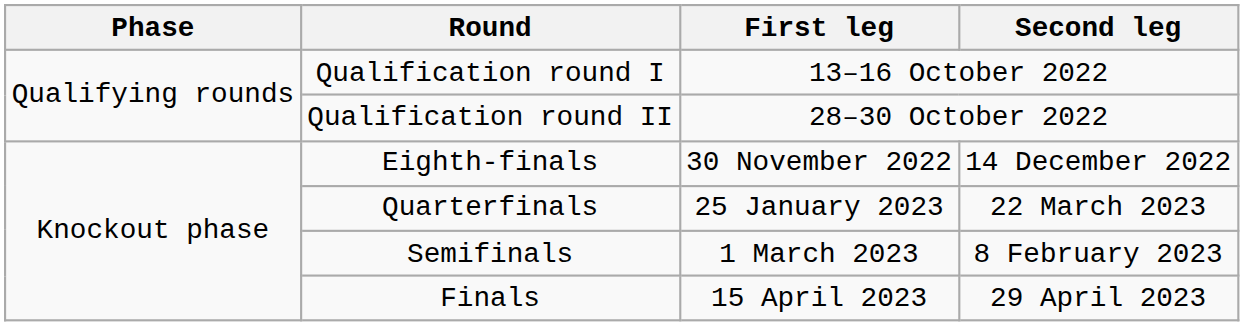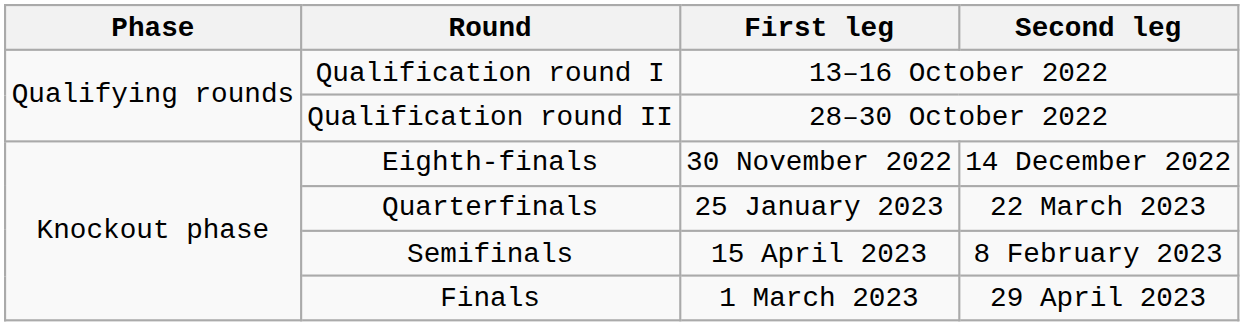(819, 253) 1 March 2023 -> (819, 253) 15 April 2023
(819, 298) 15 April 2023 -> (819, 298) 1 March 2023
